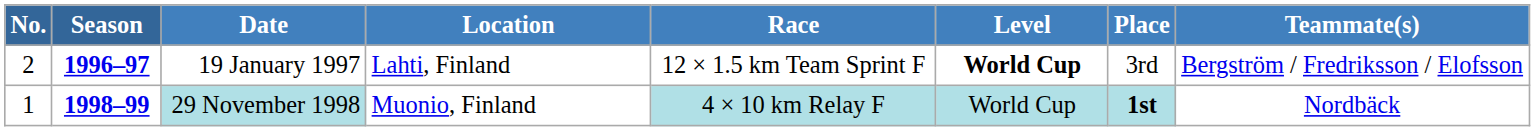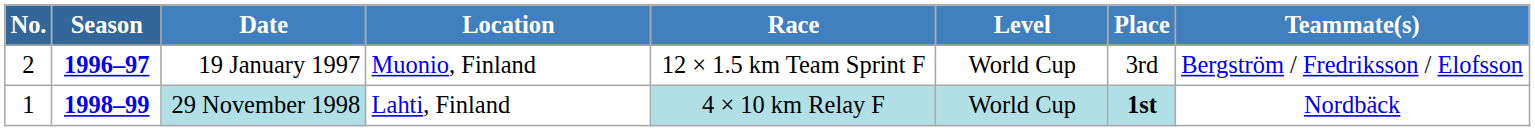(441, 65) Lahti, Finland -> (454, 65) Muonio, Finland
(1022, 65) bold -> (1022, 65) normal
(454, 105) Muonio, Finland -> (441, 105) Lahti, Finland
